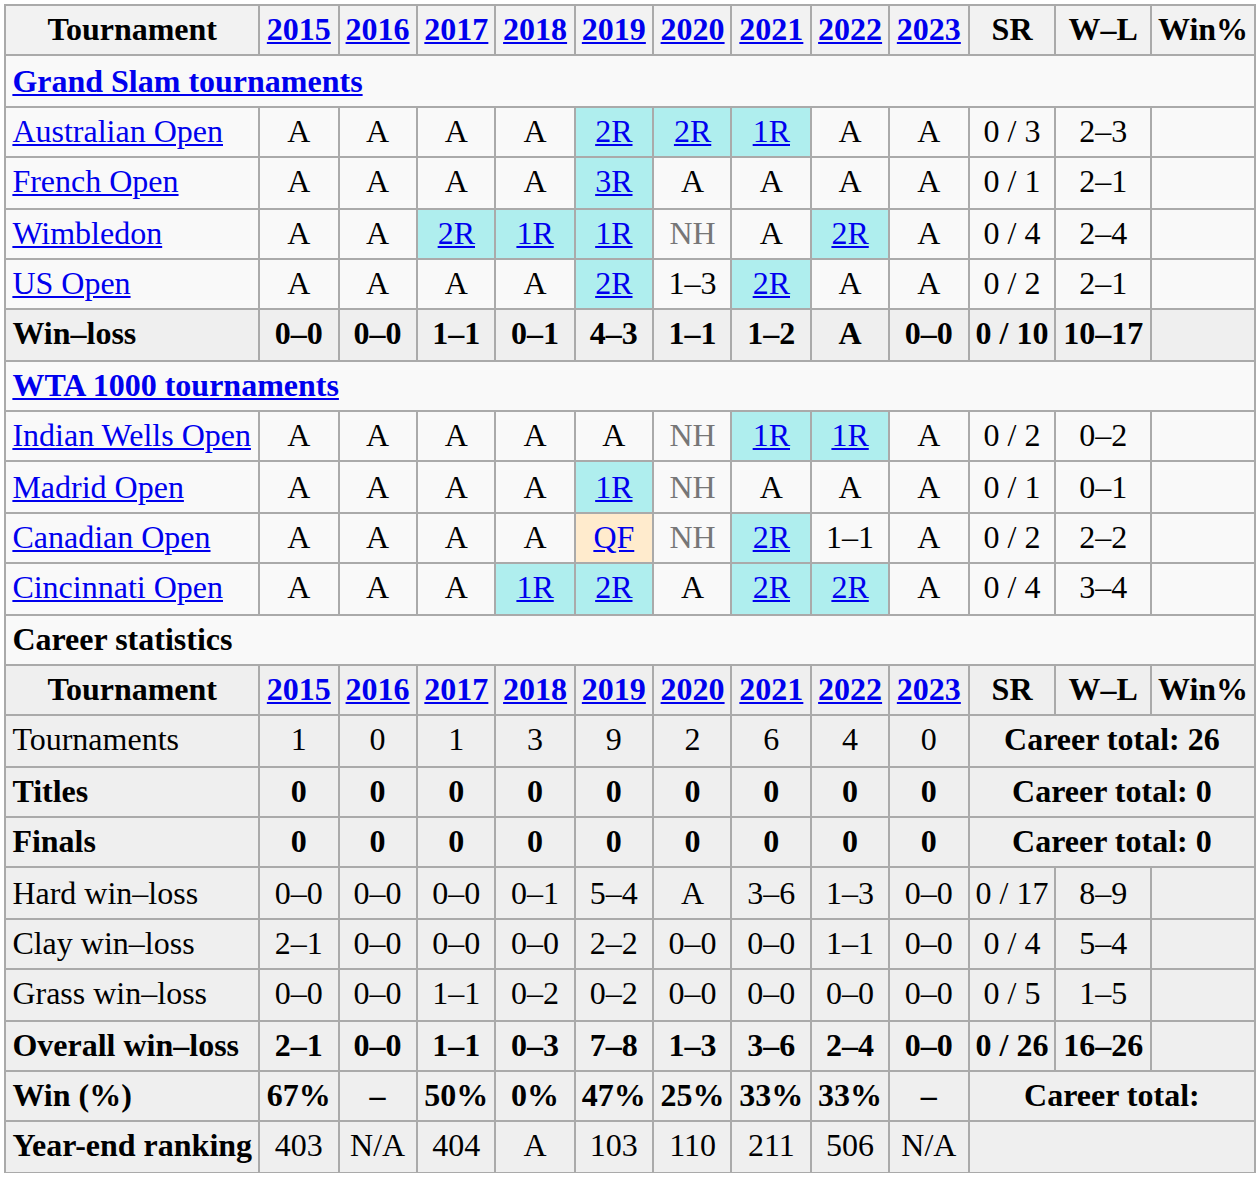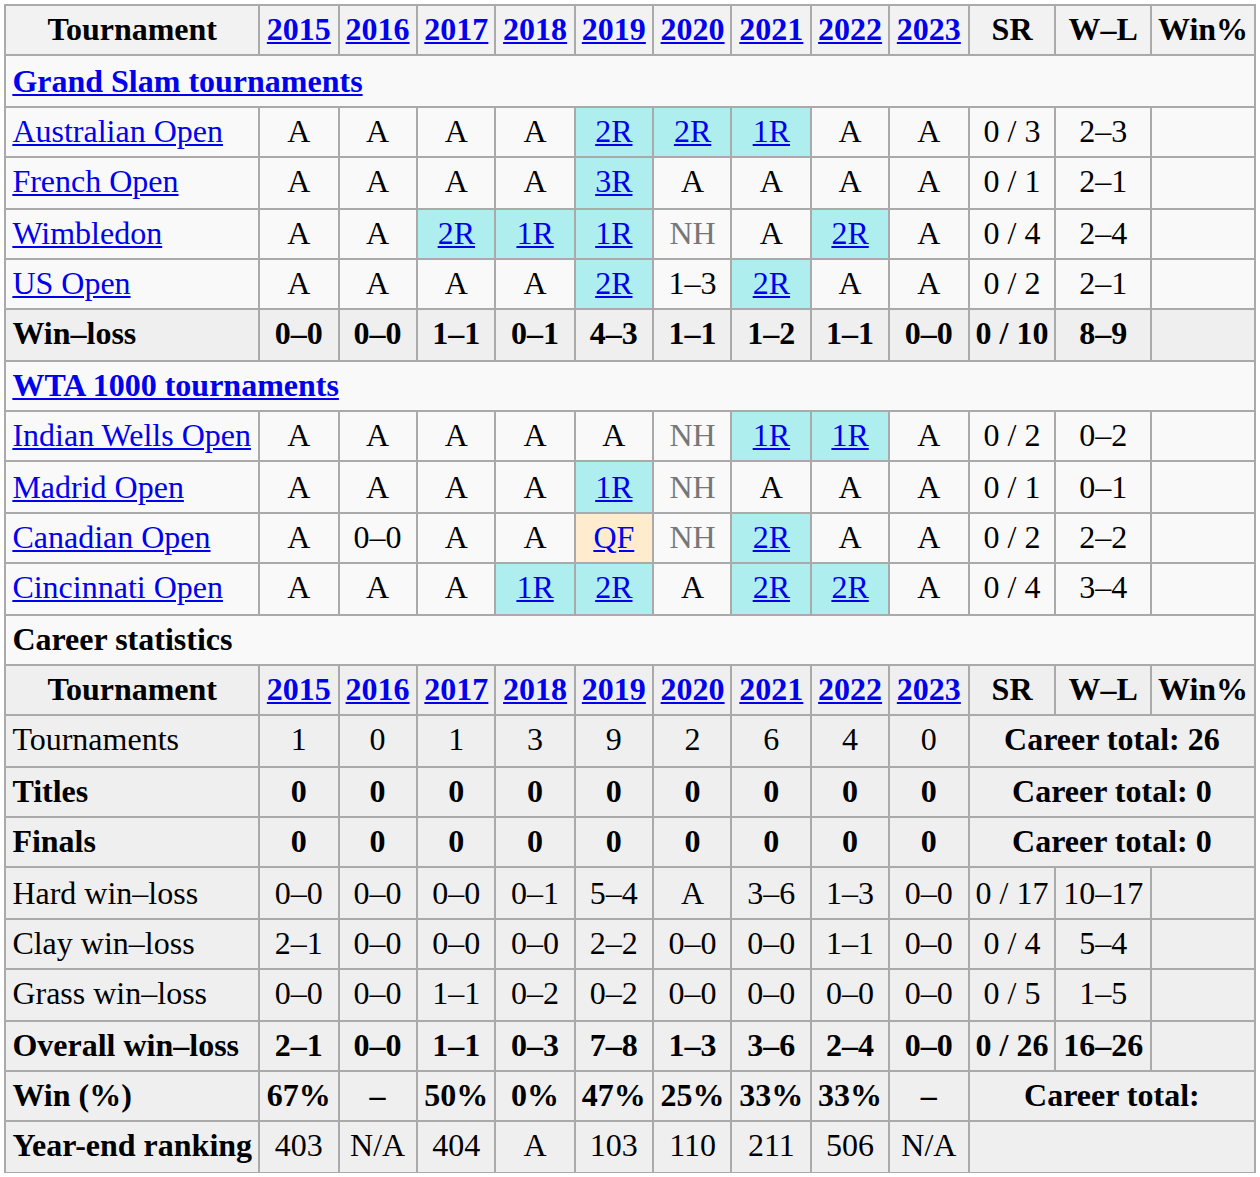(850, 334) A -> (850, 334) 1–1
(1103, 334) 10–17 -> (1103, 334) 8–9
(378, 537) A -> (378, 537) 0–0
(850, 537) 1–1 -> (850, 537) A
(1103, 892) 8–9 -> (1103, 892) 10–17
